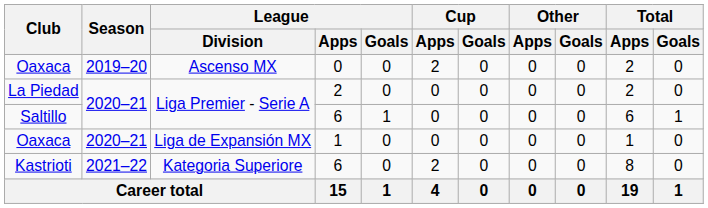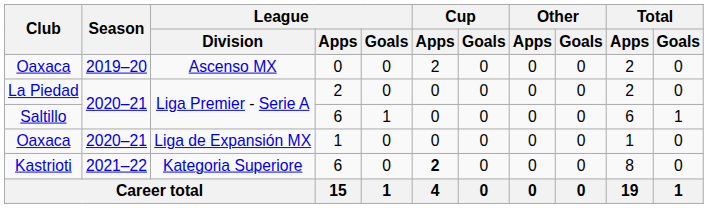(435, 166) normal -> (435, 166) bold
